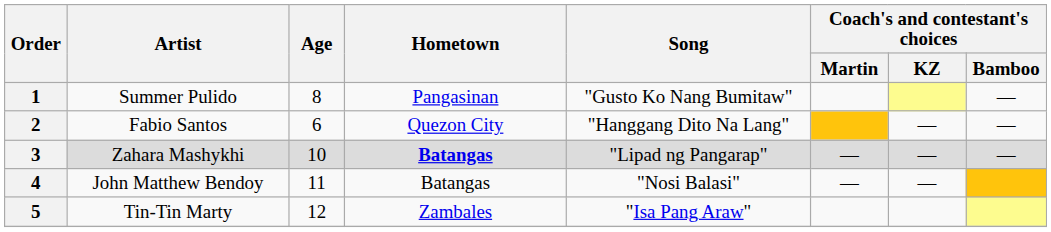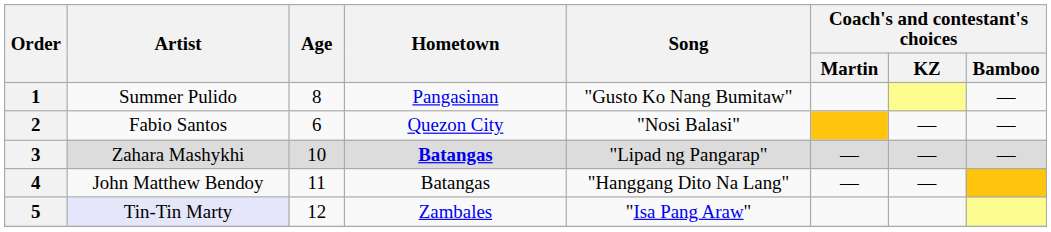(688, 125) "Hanggang Dito Na Lang" -> (688, 125) "Nosi Balasi"
(688, 183) "Nosi Balasi" -> (688, 183) "Hanggang Dito Na Lang"
(178, 212) no background -> (178, 212) lavender background
